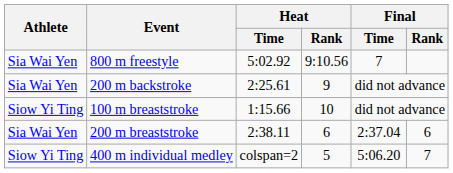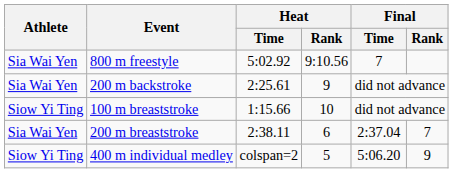(427, 132) 6 -> (427, 132) 7
(427, 156) 7 -> (427, 156) 9
